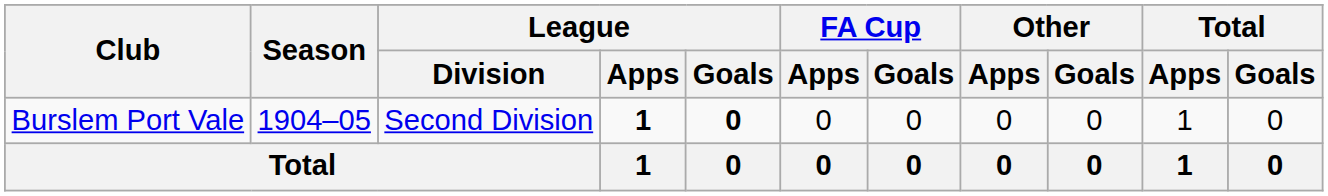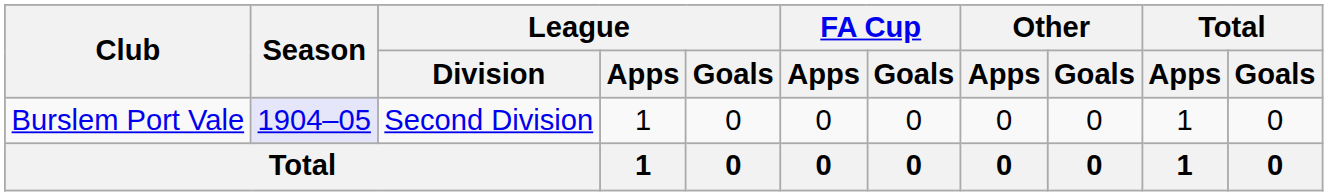(314, 119) no background -> (314, 119) lavender background
(643, 119) bold -> (643, 119) normal
(733, 119) bold -> (733, 119) normal
